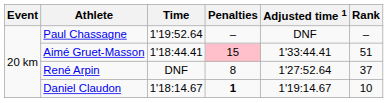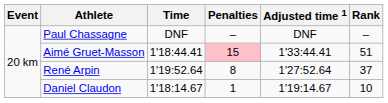(176, 35) 1'19:52.64 -> (176, 35) DNF
(176, 71) DNF -> (176, 71) 1'19:52.64
(233, 89) bold -> (233, 89) normal
